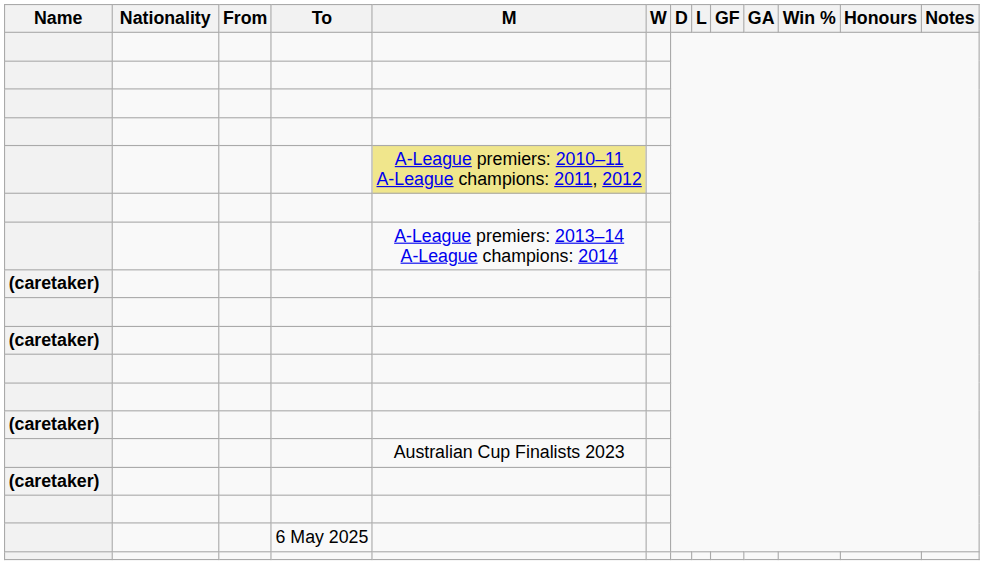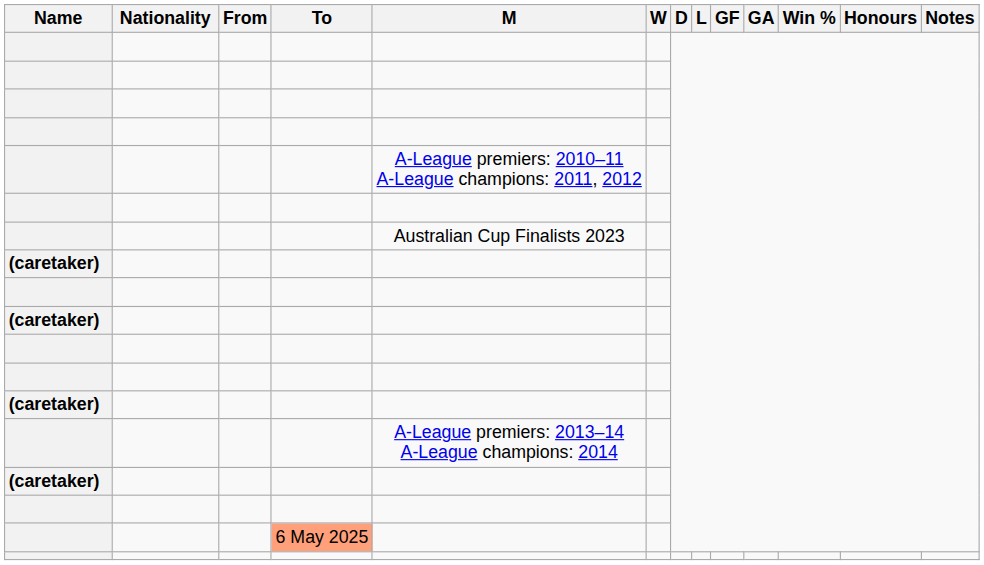(509, 169) khaki background -> (509, 169) no background
(509, 245) A-League premiers: 2013–14 A-League champions: 2014 -> (509, 235) Australian Cup Finalists 2023
(509, 452) Australian Cup Finalists 2023 -> (509, 442) A-League premiers: 2013–14 A-League champions: 2014
(322, 537) no background -> (322, 537) lightsalmon background
